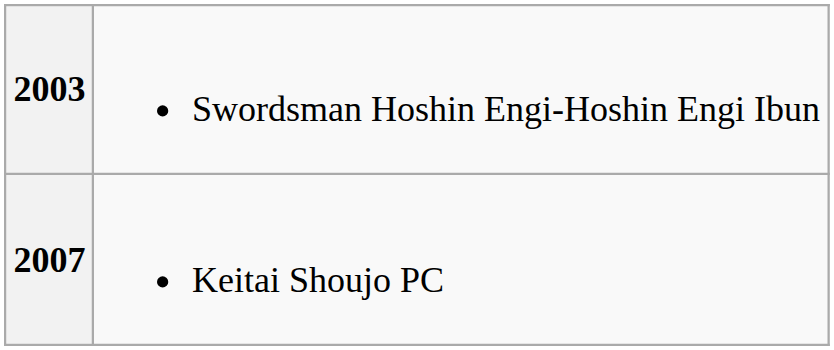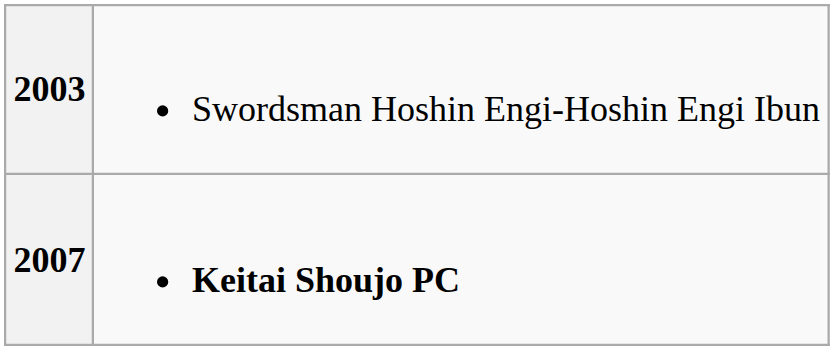(461, 280) normal -> (461, 280) bold
